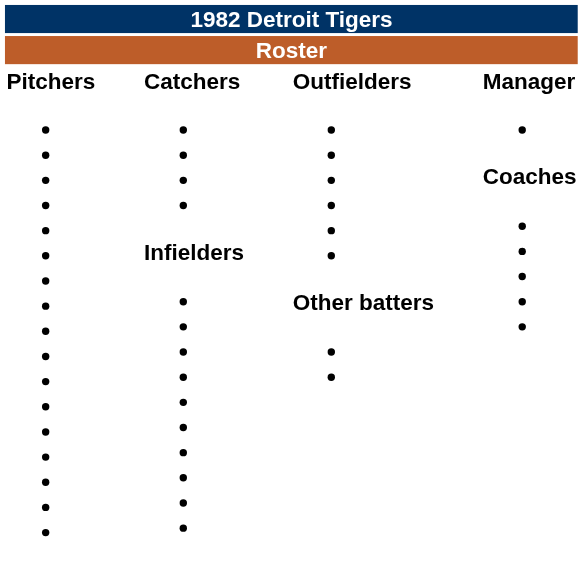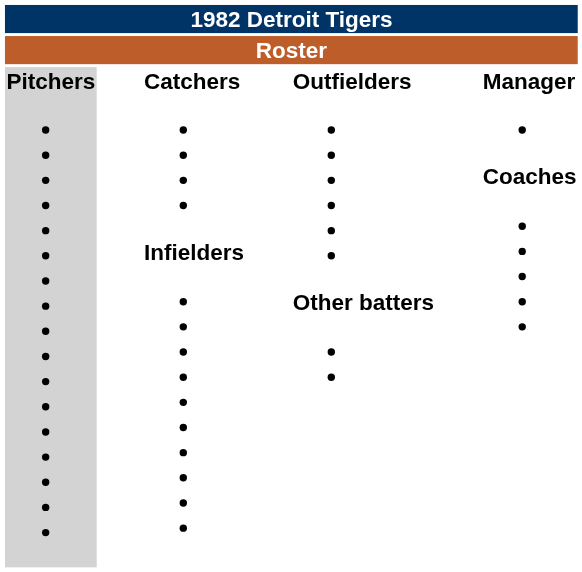(51, 306) no background -> (51, 306) lightgrey background
